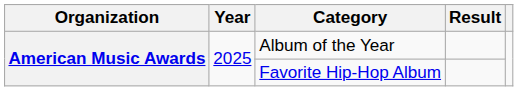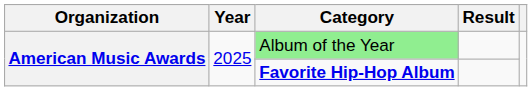(327, 45) no background -> (327, 45) lightgreen background
(350, 72) normal -> (357, 72) bold
